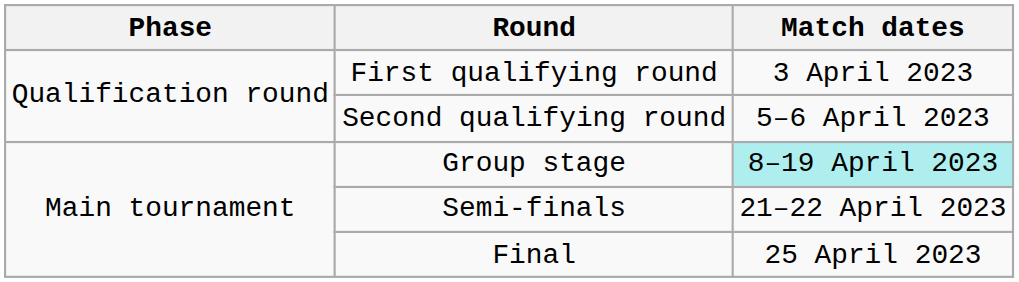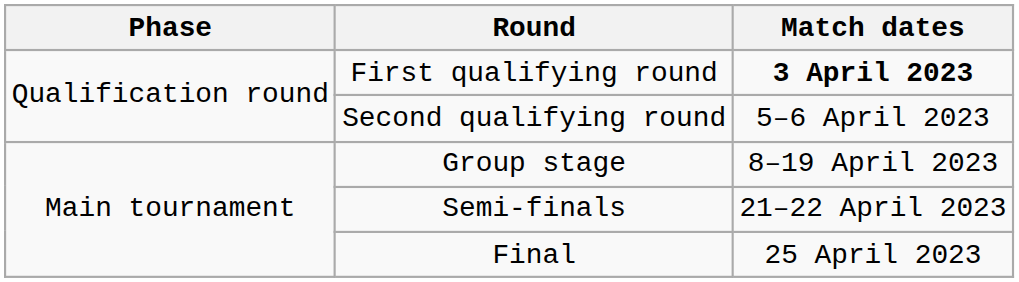(873, 73) normal -> (873, 73) bold
(873, 164) paleturquoise background -> (873, 164) no background
